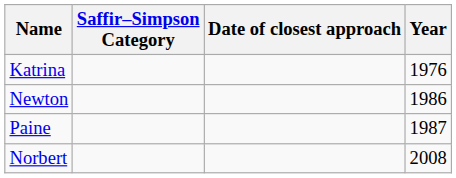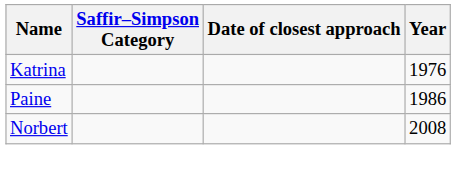- row: (39, 98)
(428, 128) 1987 -> (428, 98) 1986
